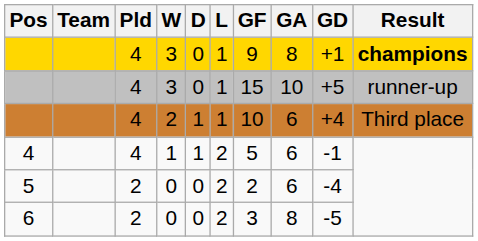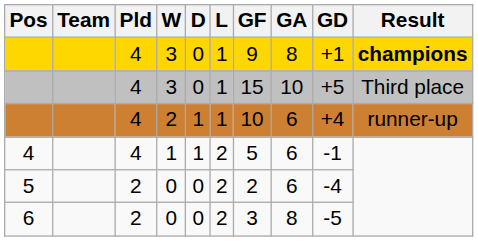(413, 86) runner-up -> (413, 86) Third place
(413, 119) Third place -> (413, 119) runner-up
